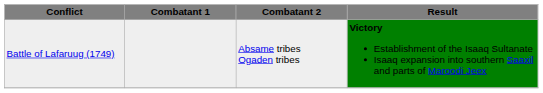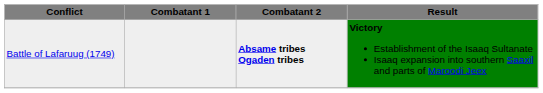(269, 53) normal -> (272, 53) bold
